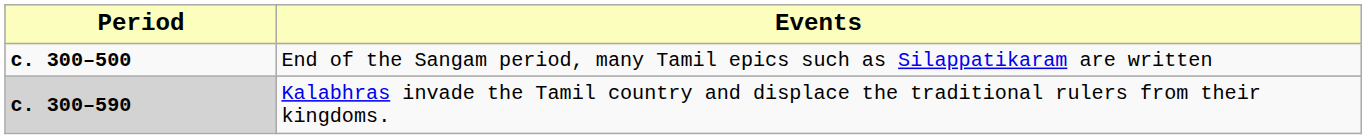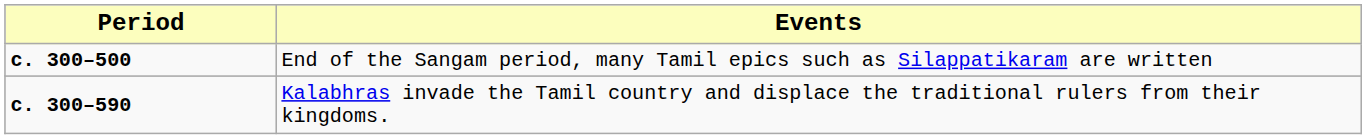(71, 105) lightgrey background -> (71, 105) no background
